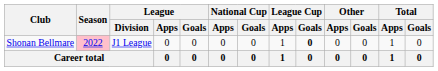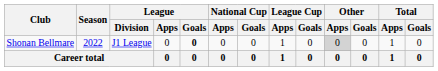(93, 43) pink background -> (93, 43) no background
(194, 43) normal -> (194, 43) bold
(310, 43) bold -> (310, 43) normal
(337, 43) no background -> (337, 43) lightgrey background
